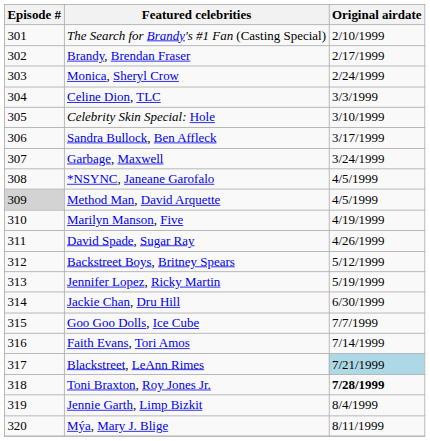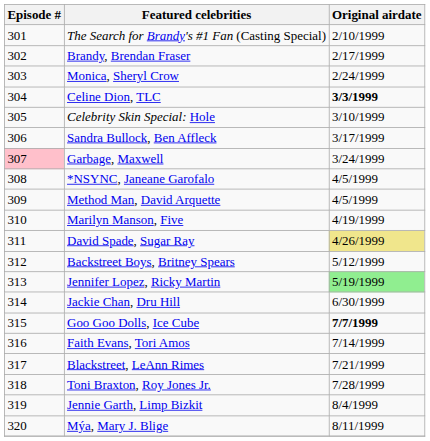(355, 96) normal -> (355, 96) bold
(17, 158) no background -> (17, 158) pink background
(17, 199) lightgrey background -> (17, 199) no background
(358, 240) no background -> (358, 240) khaki background
(358, 281) no background -> (358, 281) lightgreen background
(355, 323) normal -> (355, 323) bold
(358, 364) lightblue background -> (358, 364) no background
(358, 384) bold -> (358, 384) normal
